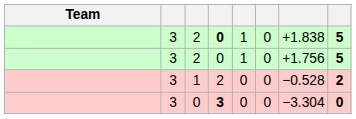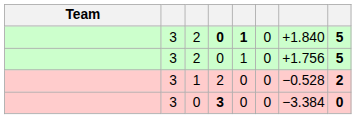(244, 37) normal -> (244, 37) bold
(303, 37) +1.838 -> (303, 37) +1.840
(303, 102) −3.304 -> (303, 102) −3.384
